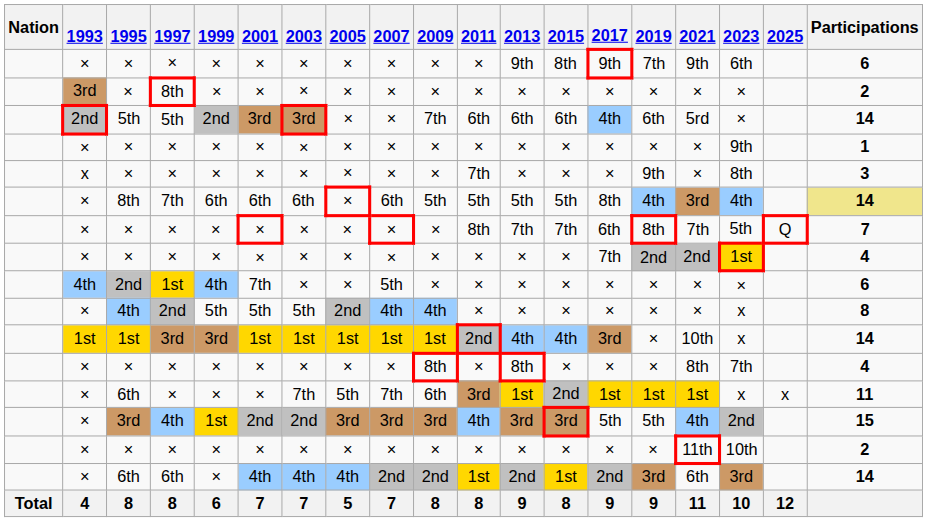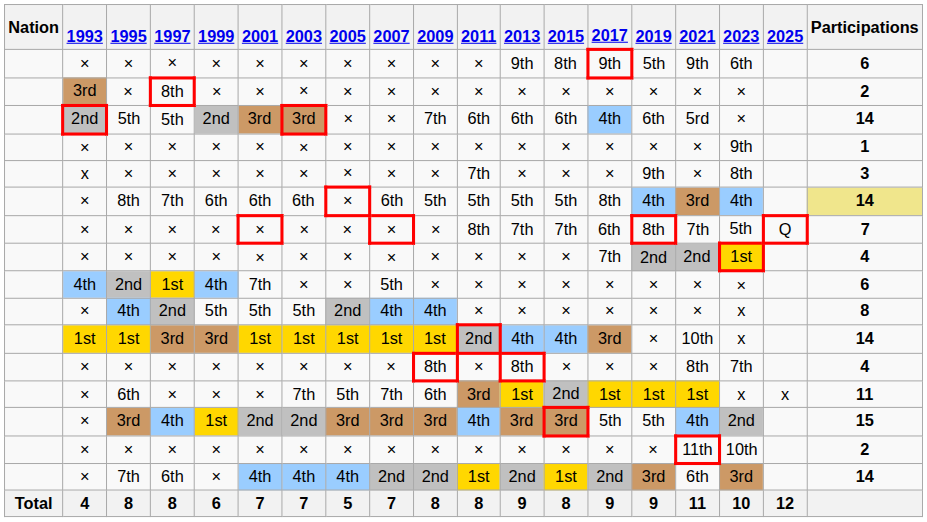(654, 63) 7th -> (654, 63) 5th
(129, 476) 6th -> (129, 476) 7th
